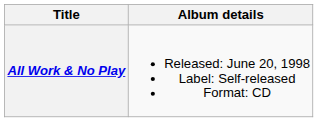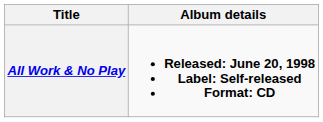(221, 78) normal -> (223, 78) bold
